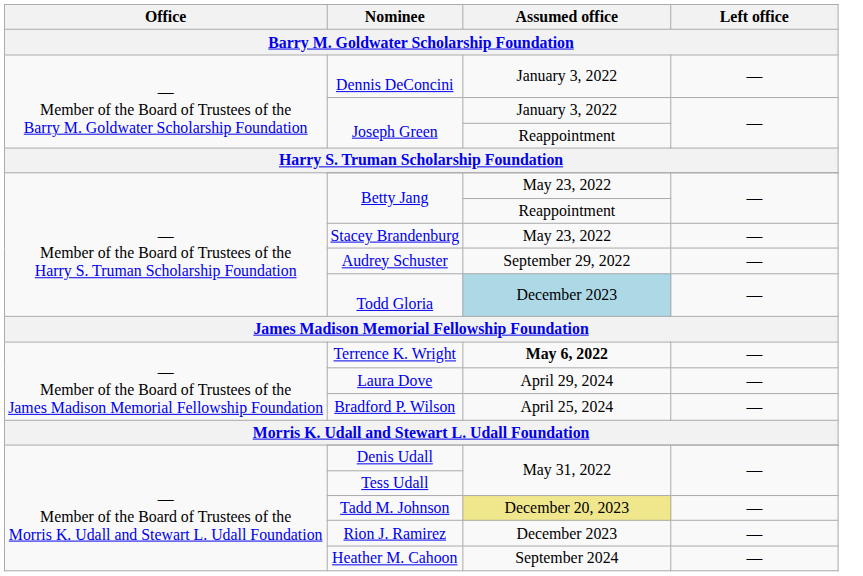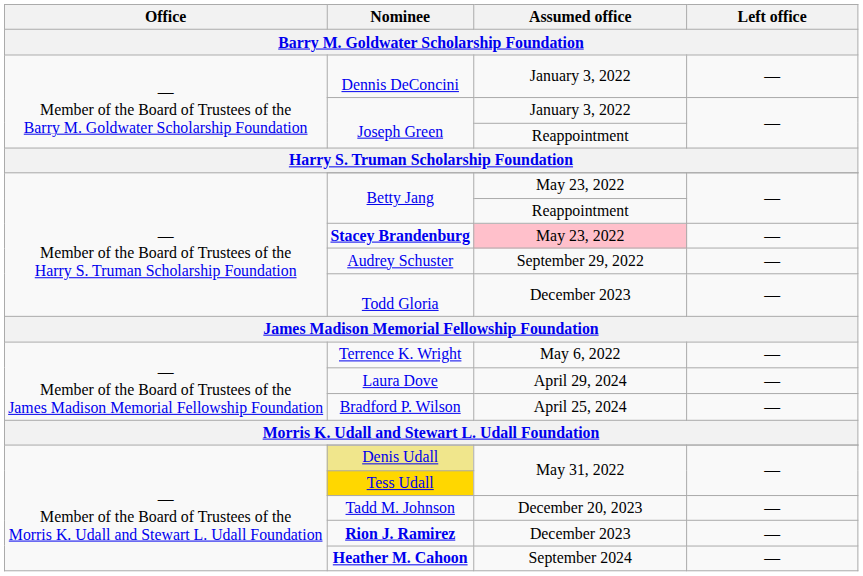(395, 235) normal -> (400, 235) bold
(567, 235) no background -> (580, 235) pink background
(567, 295) lightblue background -> (580, 295) no background
(567, 354) bold -> (580, 354) normal
(395, 457) no background -> (400, 457) khaki background
(395, 482) no background -> (400, 482) gold background
(567, 508) khaki background -> (580, 508) no background
(395, 533) normal -> (400, 533) bold
(395, 558) normal -> (400, 558) bold
